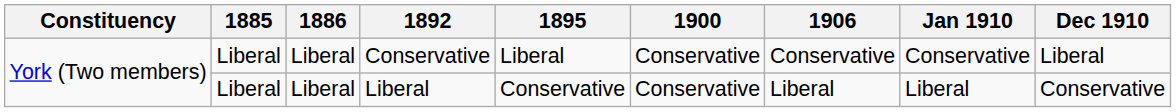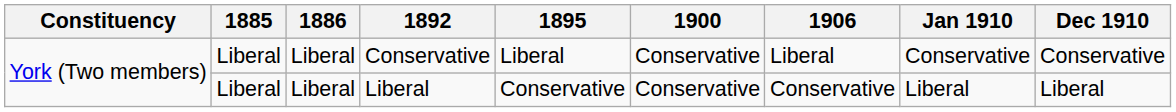(833, 55) Conservative -> (802, 55) Liberal
(1072, 55) Liberal -> (1103, 55) Conservative
(802, 89) Liberal -> (833, 89) Conservative
(1103, 89) Conservative -> (1072, 89) Liberal
